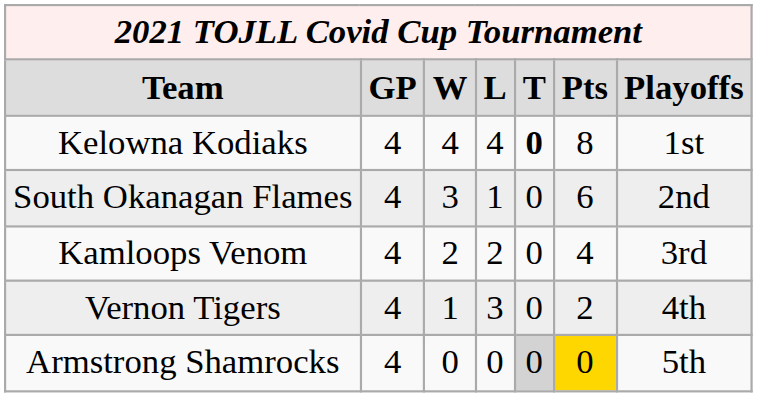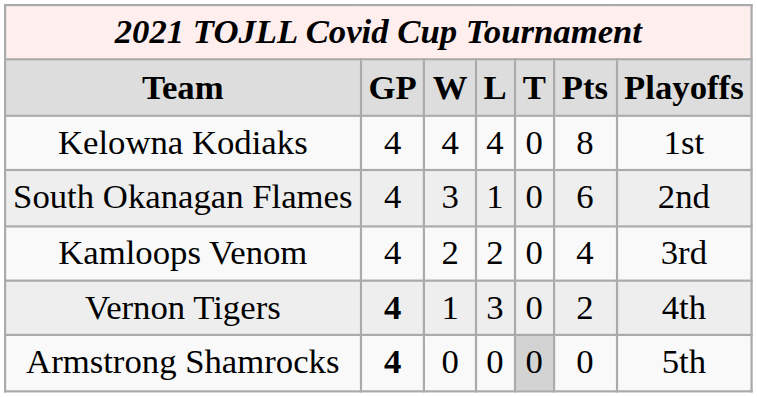(534, 142) bold -> (534, 142) normal
(393, 307) normal -> (393, 307) bold
(393, 362) normal -> (393, 362) bold
(585, 362) gold background -> (585, 362) no background
